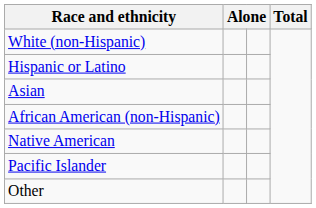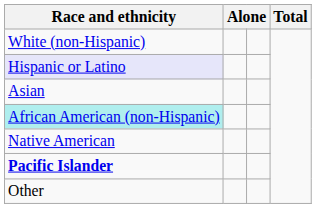(67, 66) no background -> (67, 66) lavender background
(114, 116) no background -> (114, 116) paleturquoise background
(57, 166) normal -> (61, 166) bold
